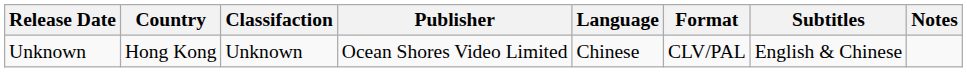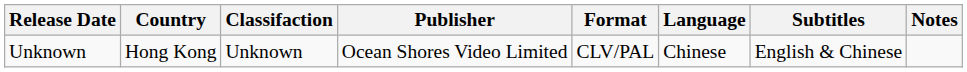columns swapped: (707, 19) <-> (618, 19)
